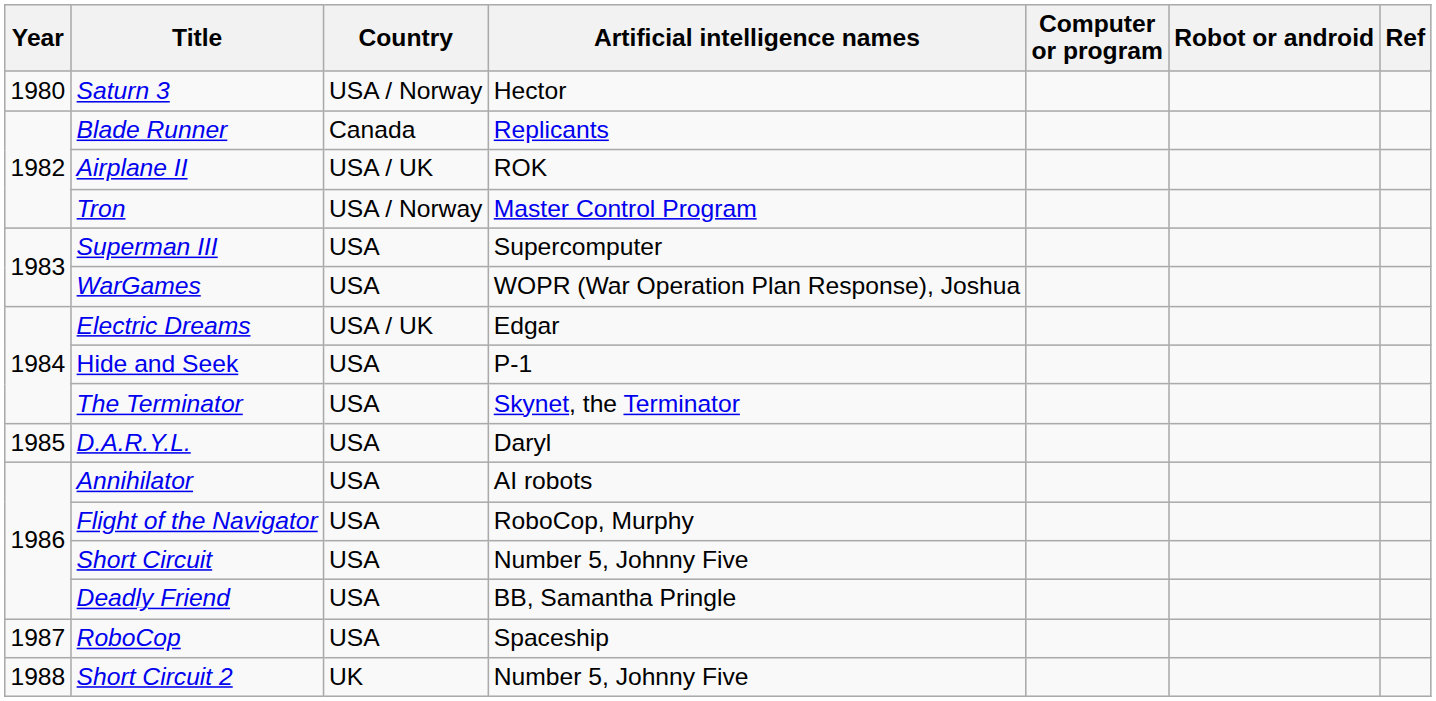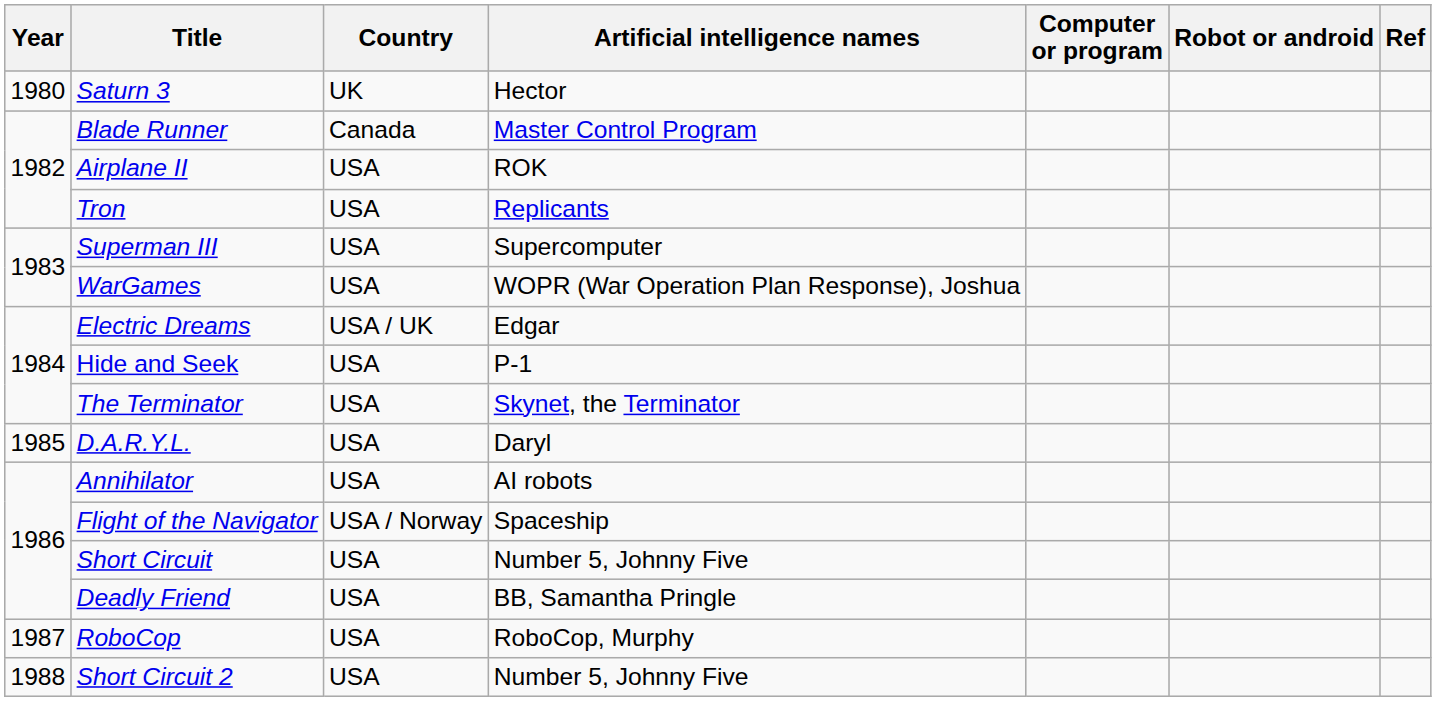(406, 90) USA / Norway -> (346, 90) UK
(551, 129) Replicants -> (625, 129) Master Control Program
(381, 168) USA / UK -> (354, 168) USA
(406, 208) USA / Norway -> (354, 208) USA
(625, 208) Master Control Program -> (551, 208) Replicants
(354, 520) USA -> (406, 520) USA / Norway
(594, 520) RoboCop, Murphy -> (551, 520) Spaceship
(551, 637) Spaceship -> (594, 637) RoboCop, Murphy
(346, 676) UK -> (354, 676) USA
